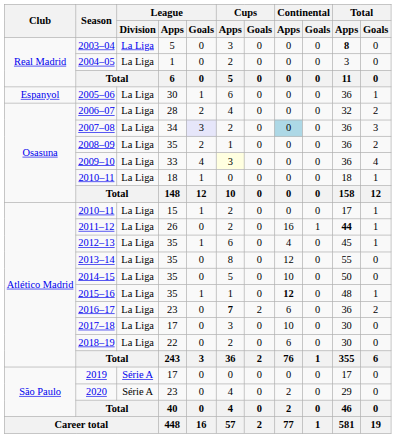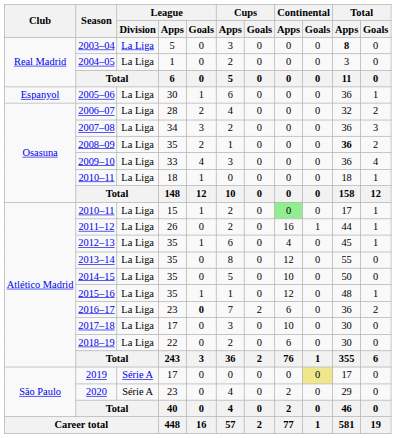(201, 128) lavender background -> (201, 128) no background
(288, 128) lightblue background -> (288, 128) no background
(347, 144) normal -> (347, 144) bold
(230, 161) lightyellow background -> (230, 161) no background
(288, 210) no background -> (288, 210) lightgreen background
(347, 227) bold -> (347, 227) normal
(288, 293) bold -> (288, 293) normal
(201, 309) normal -> (201, 309) bold
(230, 309) bold -> (230, 309) normal
(318, 375) no background -> (318, 375) khaki background
